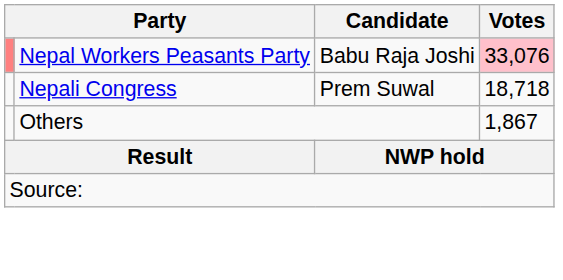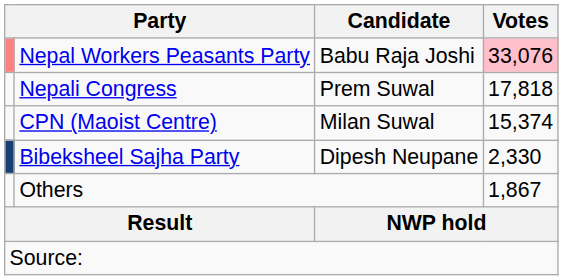(517, 88) 18,718 -> (521, 88) 17,818
+ row: (118, 122)
+ row: (129, 156)
